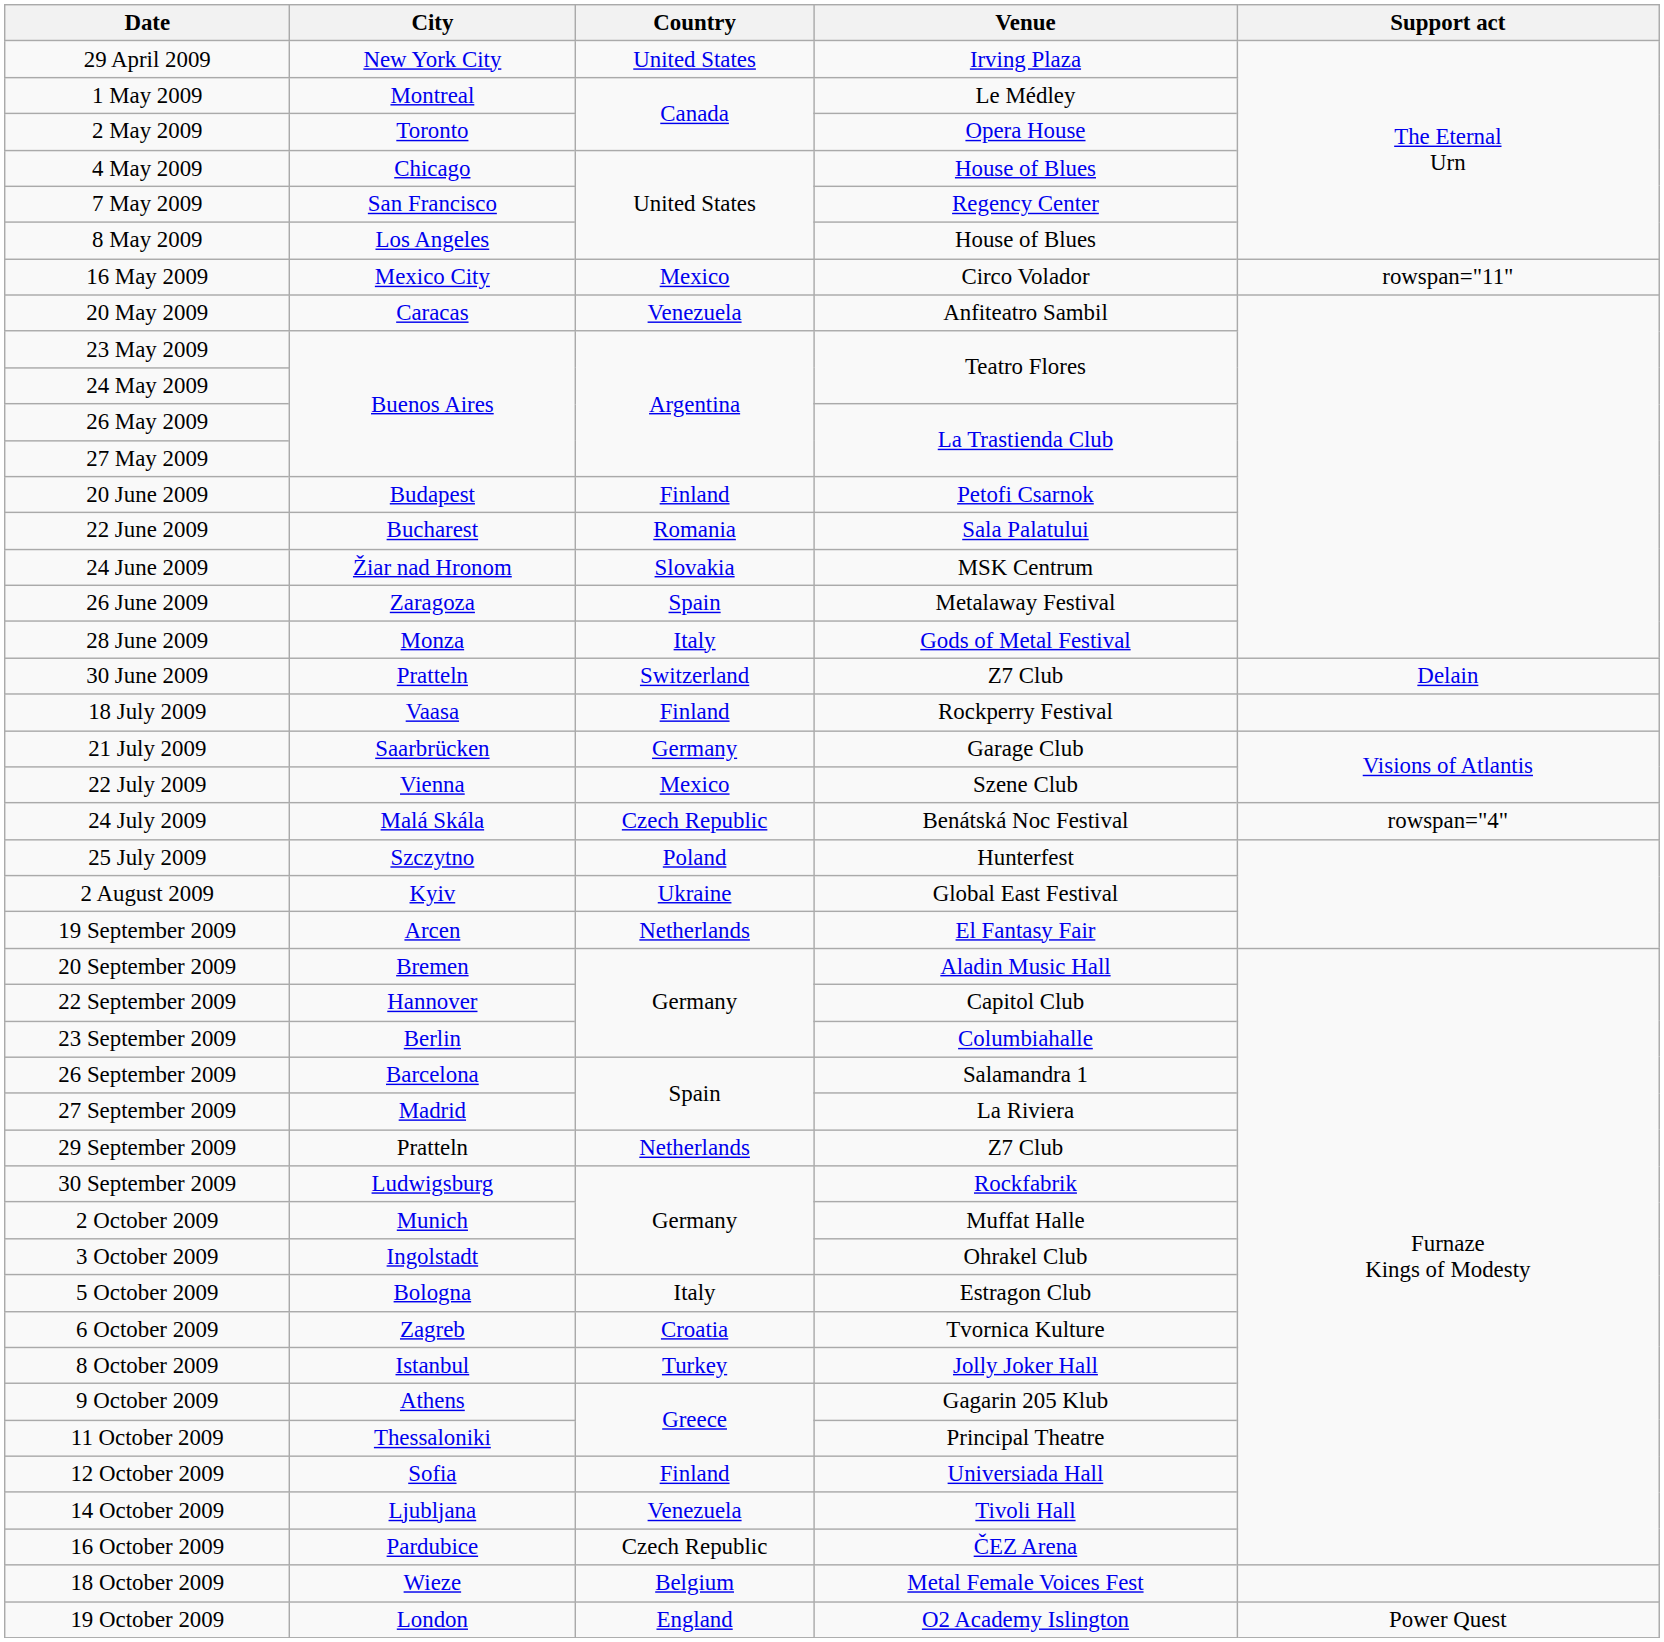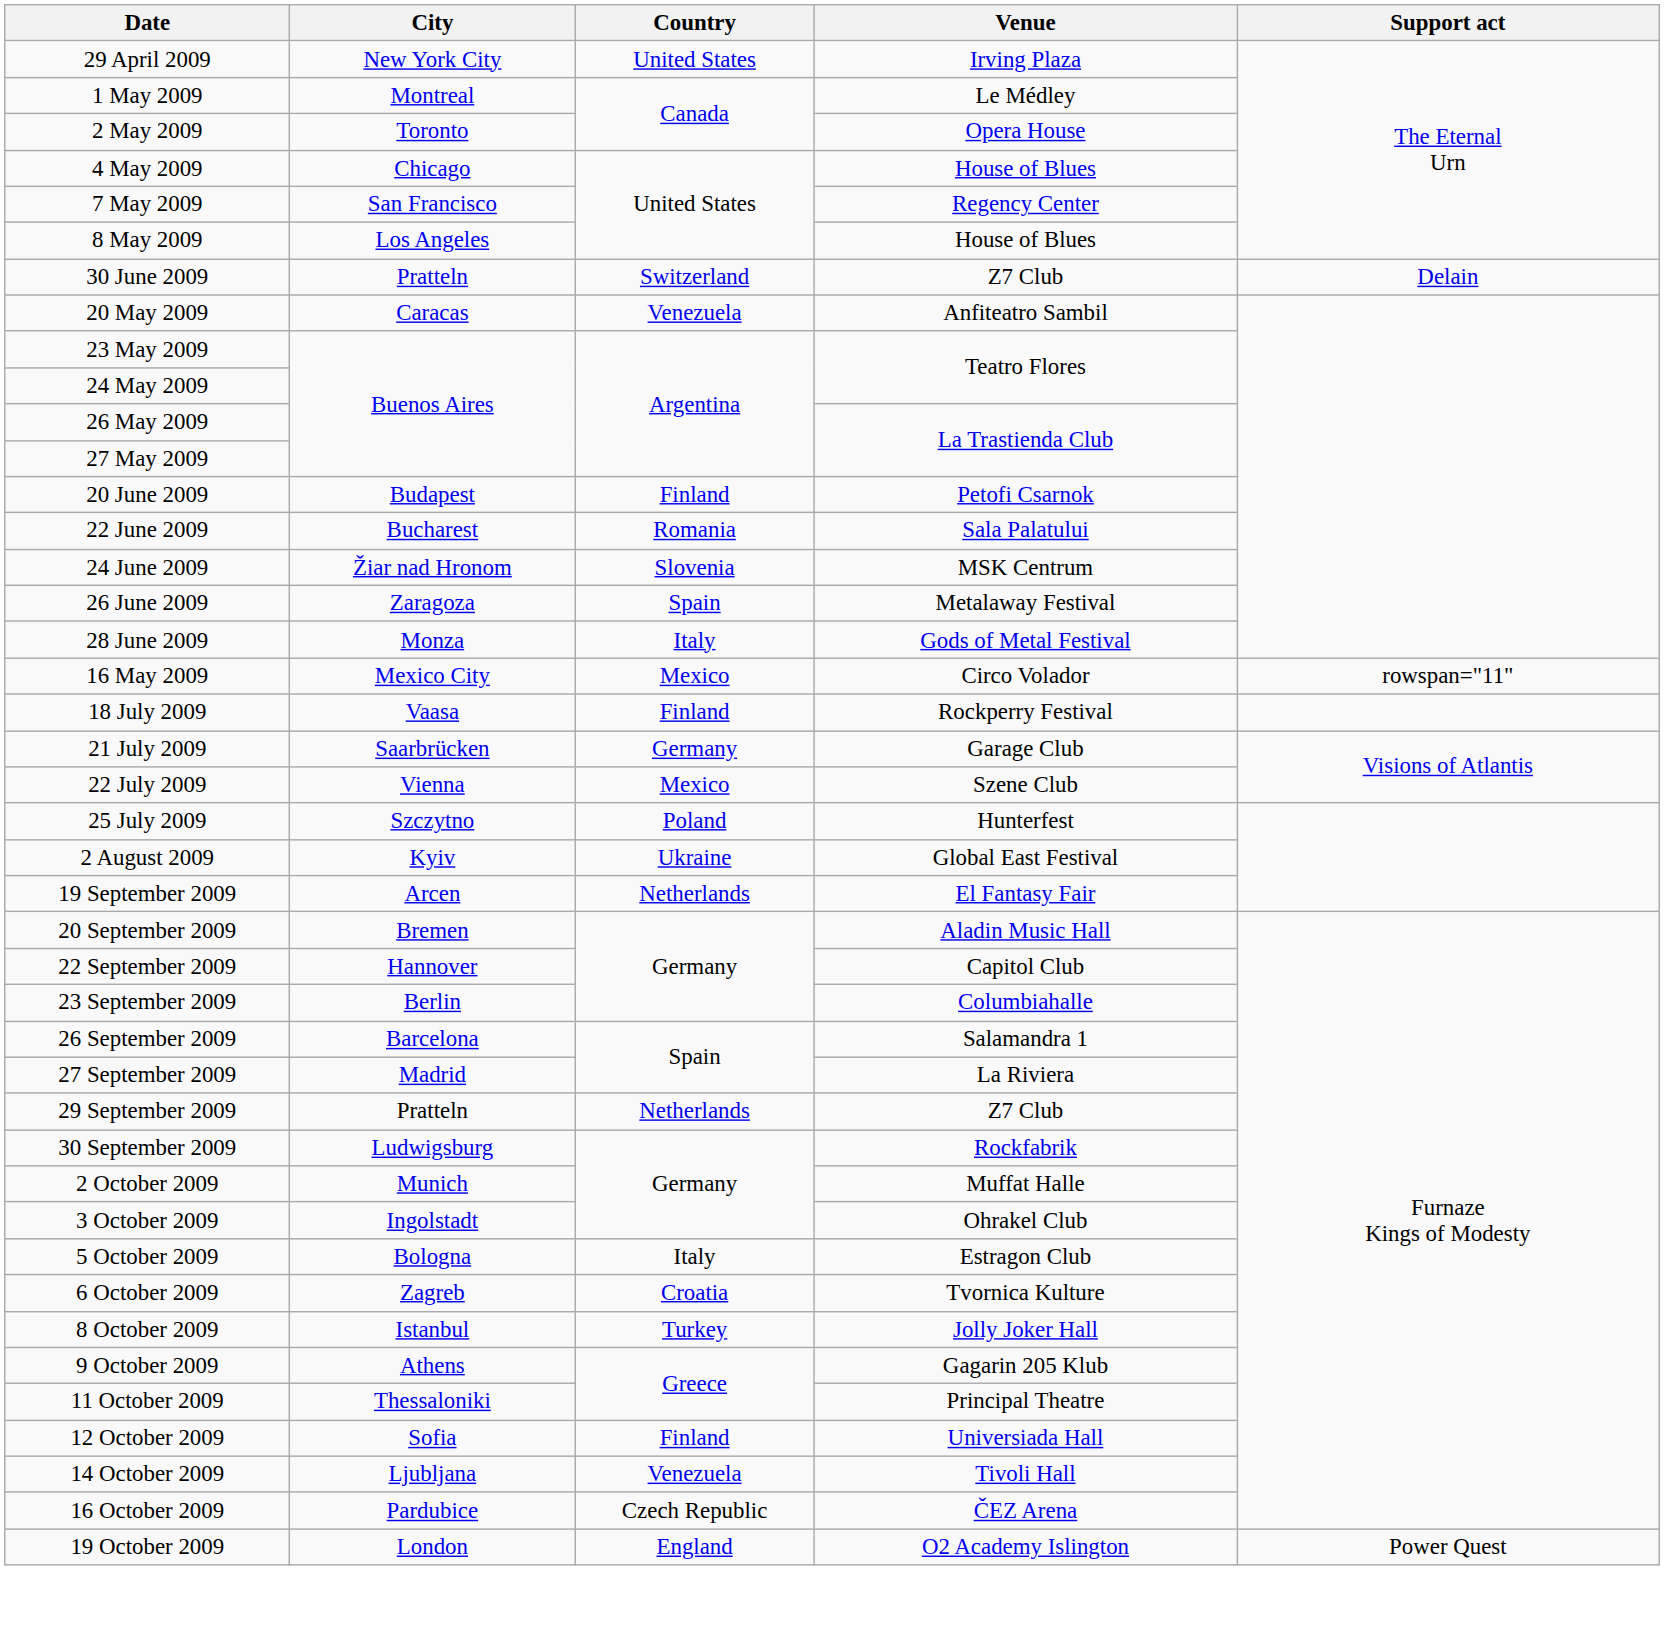rows swapped: (147, 276) <-> (147, 675)
(695, 566) Slovakia -> (695, 566) Slovenia
- row: (147, 820)
- row: (147, 1582)
